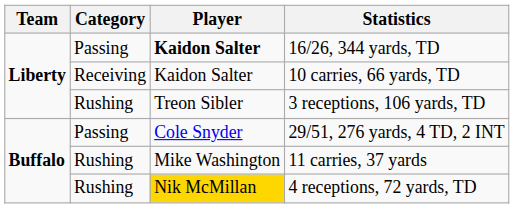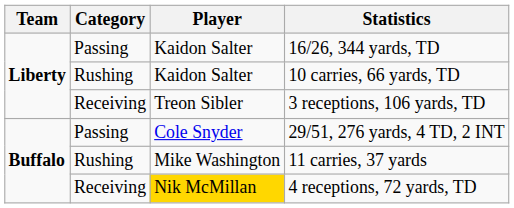(207, 47) bold -> (203, 47) normal
(110, 75) Receiving -> (104, 75) Rushing
(104, 103) Rushing -> (110, 103) Receiving
(104, 188) Rushing -> (110, 188) Receiving
